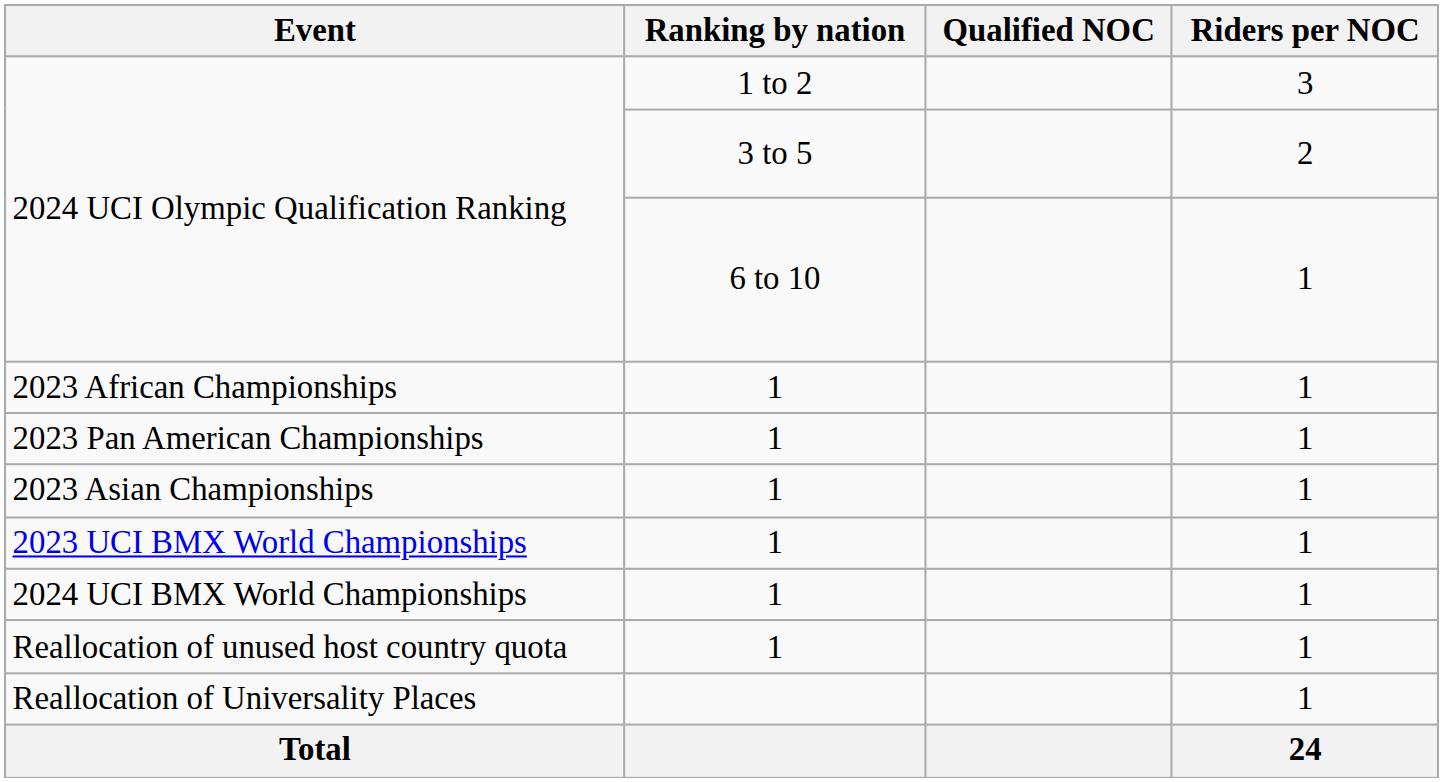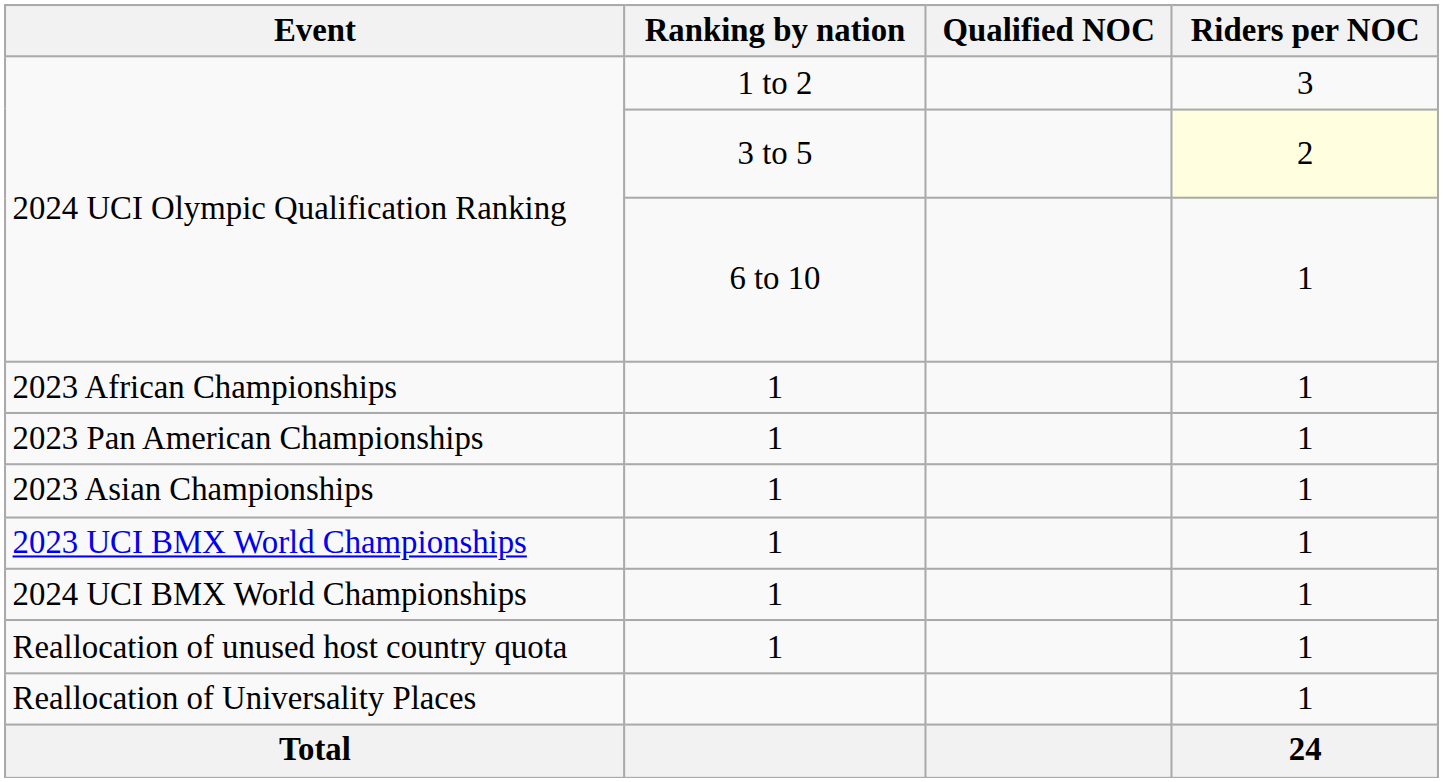(1305, 152) no background -> (1305, 152) lightyellow background
